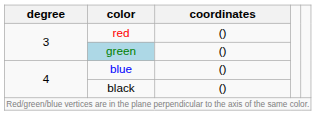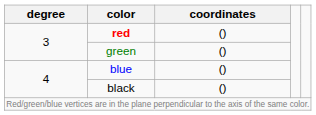(121, 32) normal -> (121, 32) bold
(121, 51) lightblue background -> (121, 51) no background
